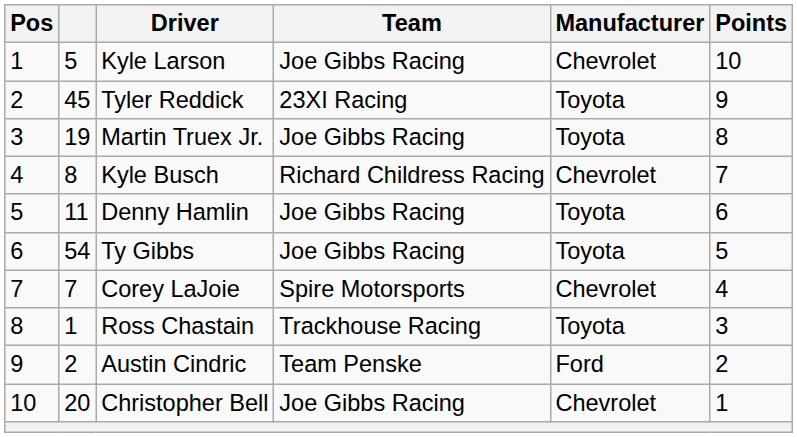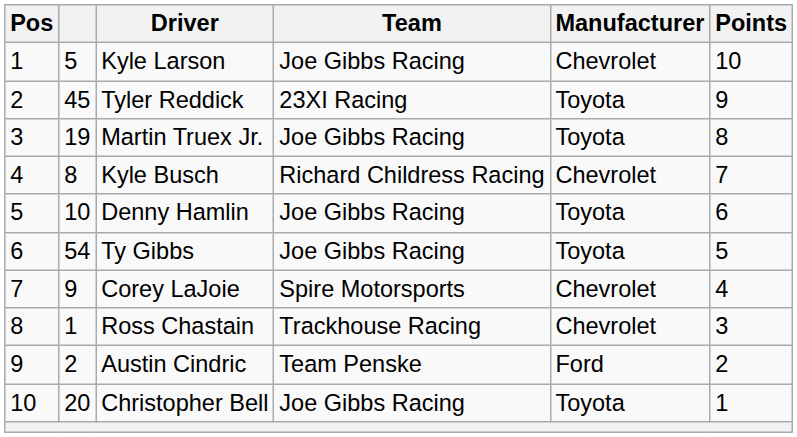(76, 212) 11 -> (77, 212) 10
(71, 288) 7 -> (71, 288) 9
(590, 326) Toyota -> (606, 326) Chevrolet
(606, 401) Chevrolet -> (590, 401) Toyota
